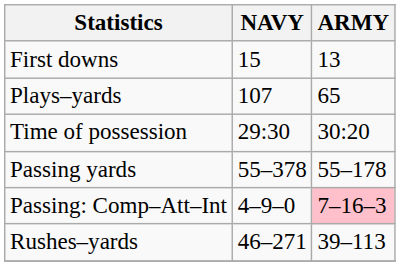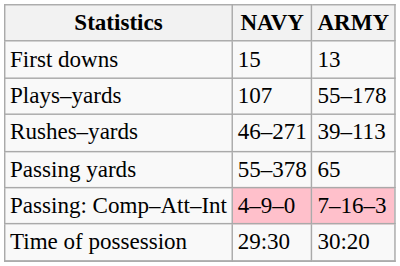(329, 95) 65 -> (352, 95) 55–178
rows swapped: (74, 242) <-> (99, 132)
(352, 168) 55–178 -> (329, 168) 65
(266, 205) no background -> (266, 205) pink background
